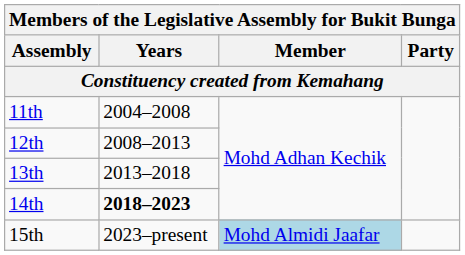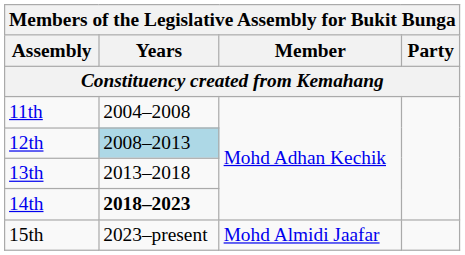(147, 142) no background -> (147, 142) lightblue background
(302, 234) lightblue background -> (302, 234) no background
